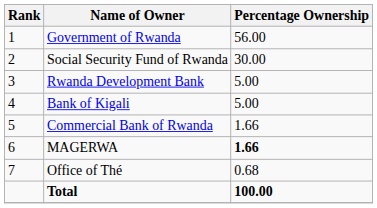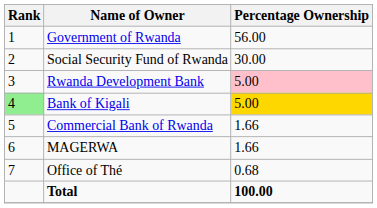(247, 81) no background -> (247, 81) pink background
(12, 103) no background -> (12, 103) lightgreen background
(247, 103) no background -> (247, 103) gold background
(247, 147) bold -> (247, 147) normal
